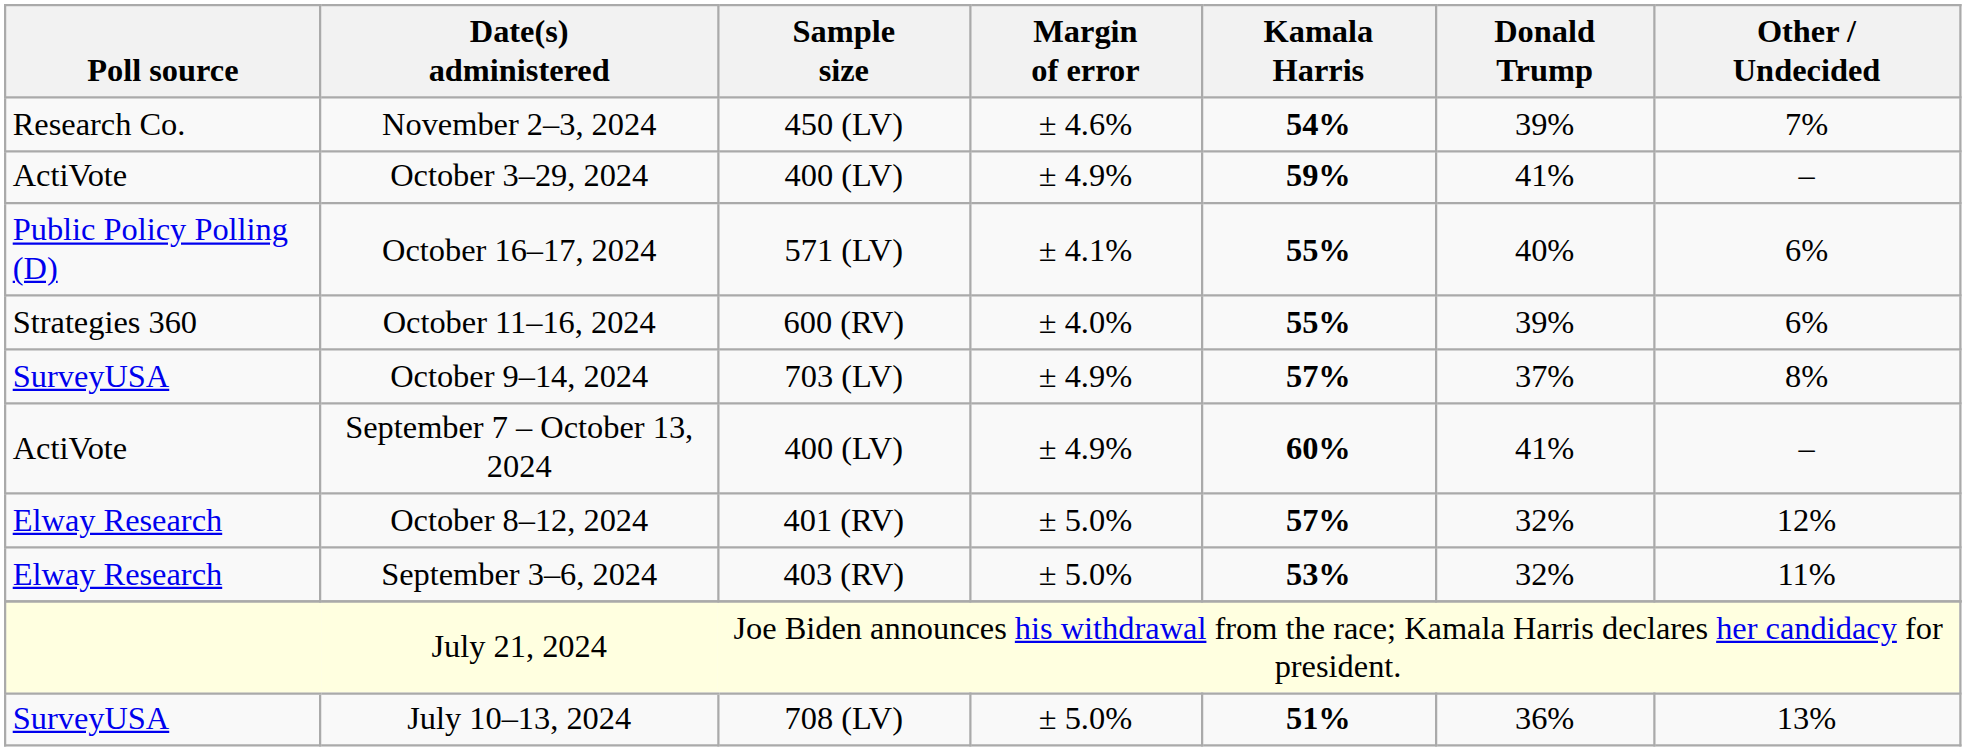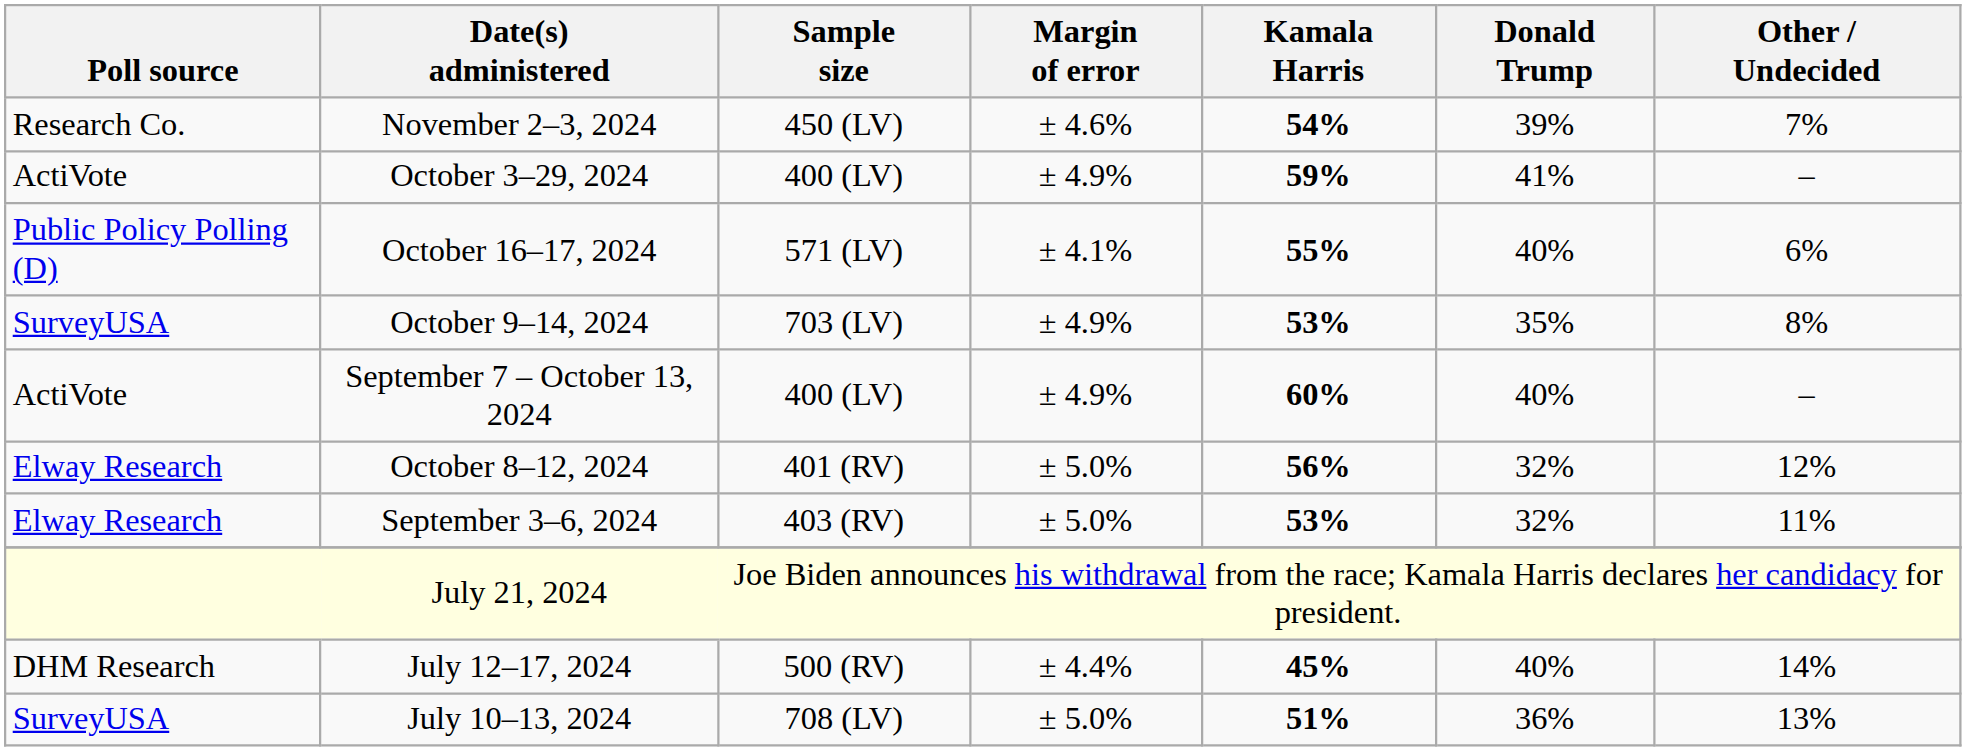- row: (519, 321)
(1318, 375) 57% -> (1318, 321) 53%
(1545, 375) 37% -> (1545, 321) 35%
(1545, 447) 41% -> (1545, 394) 40%
(1318, 520) 57% -> (1318, 466) 56%
+ row: (519, 665)
